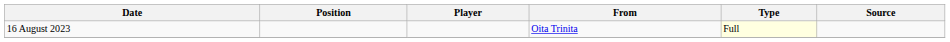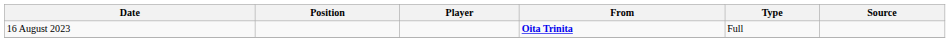(554, 29) normal -> (547, 29) bold
(731, 29) lightyellow background -> (735, 29) no background
